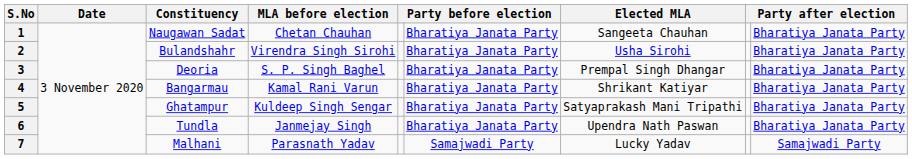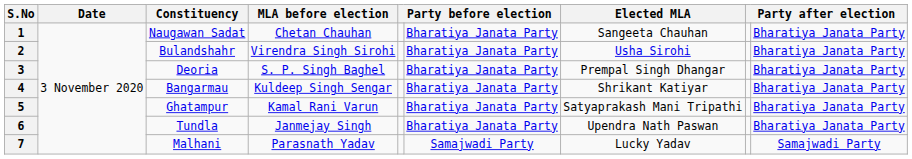(323, 88) Kamal Rani Varun -> (323, 88) Kuldeep Singh Sengar
(323, 107) Kuldeep Singh Sengar -> (323, 107) Kamal Rani Varun
